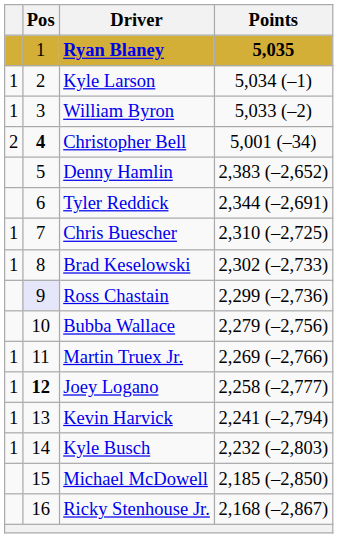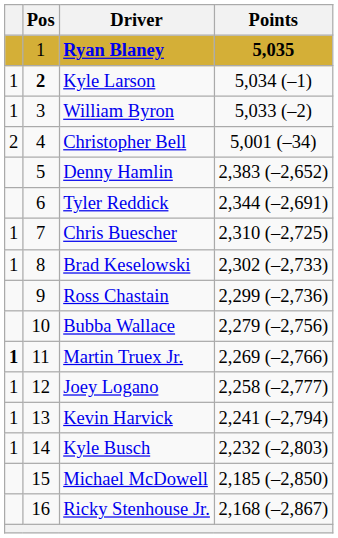(41, 81) normal -> (41, 81) bold
(41, 142) bold -> (41, 142) normal
(41, 295) lavender background -> (41, 295) no background
(14, 356) normal -> (14, 356) bold
(41, 386) bold -> (41, 386) normal
